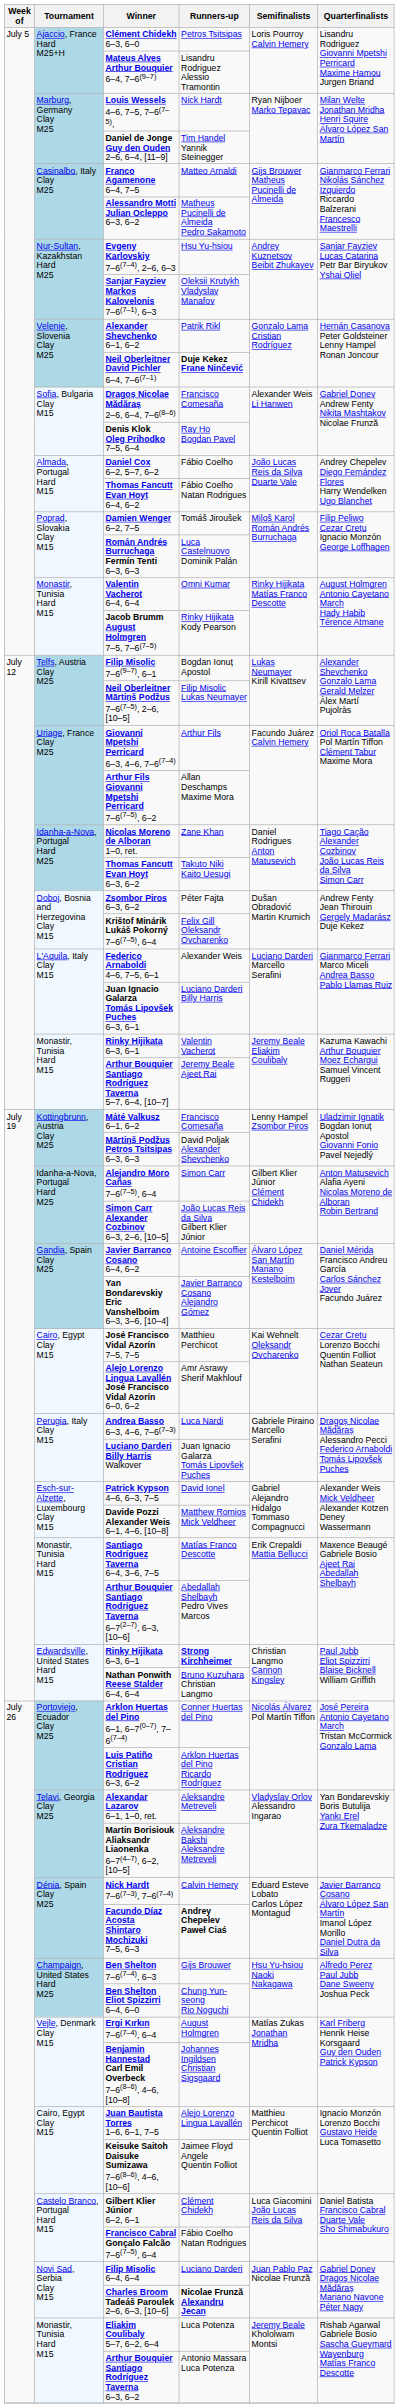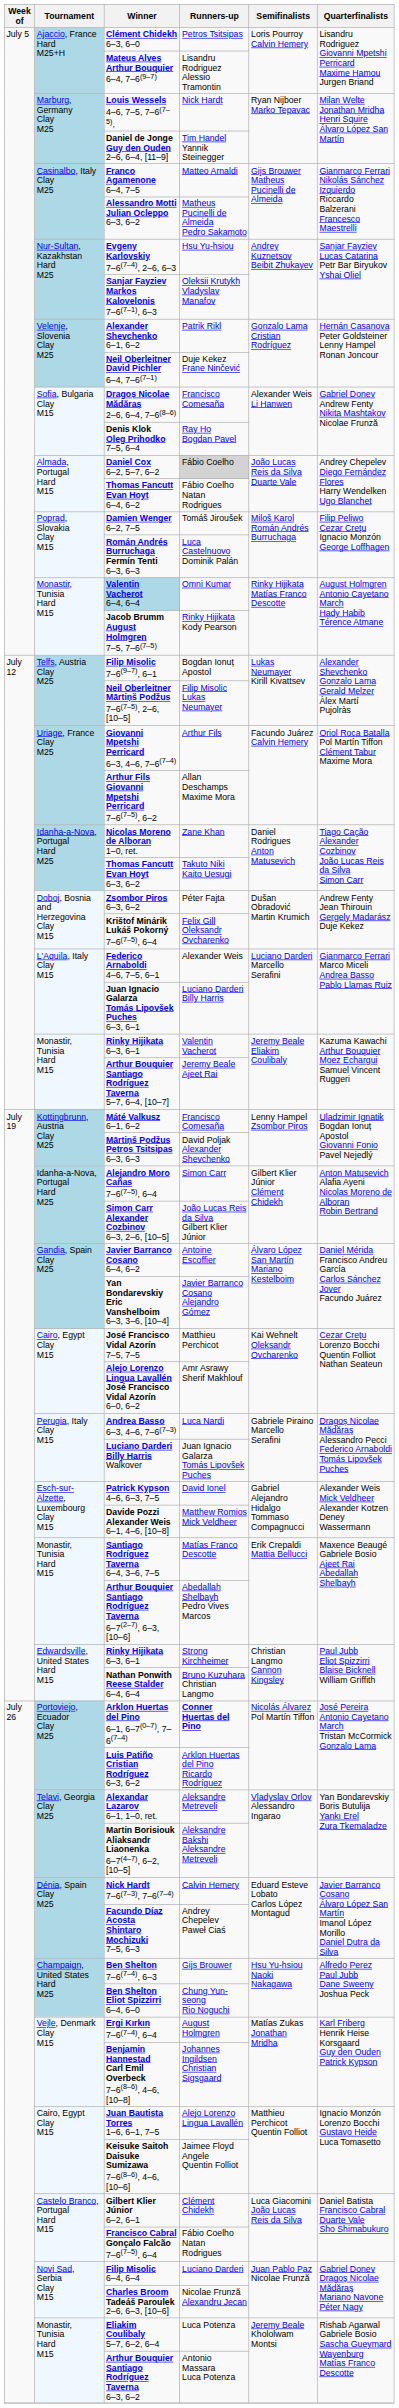(212, 363) bold -> (211, 363) normal
(207, 462) no background -> (208, 462) lightgrey background
(124, 594) no background -> (124, 594) lightblue background
(206, 1656) bold -> (205, 1656) normal
(212, 1712) normal -> (206, 1717) bold
(204, 1920) bold -> (204, 1920) normal
(212, 2301) bold -> (214, 2296) normal
